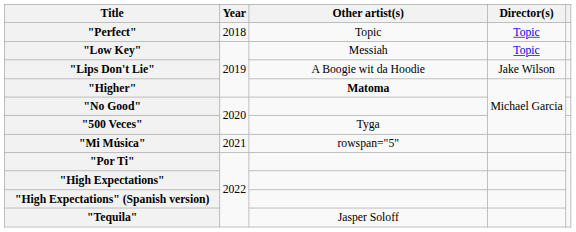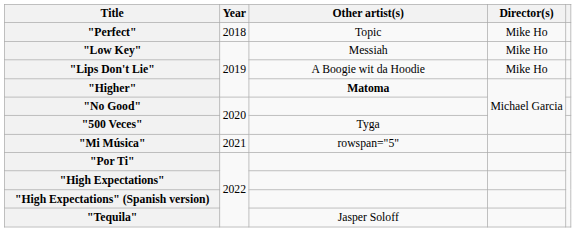(527, 32) Topic -> (527, 32) Mike Ho
(527, 50) Topic -> (527, 50) Mike Ho
(527, 69) Jake Wilson -> (527, 69) Mike Ho
